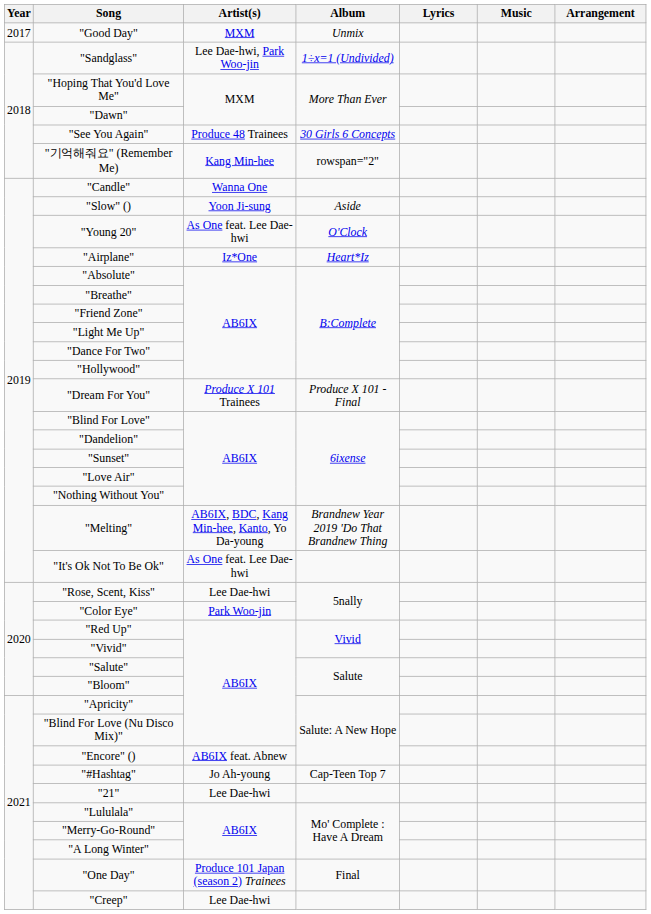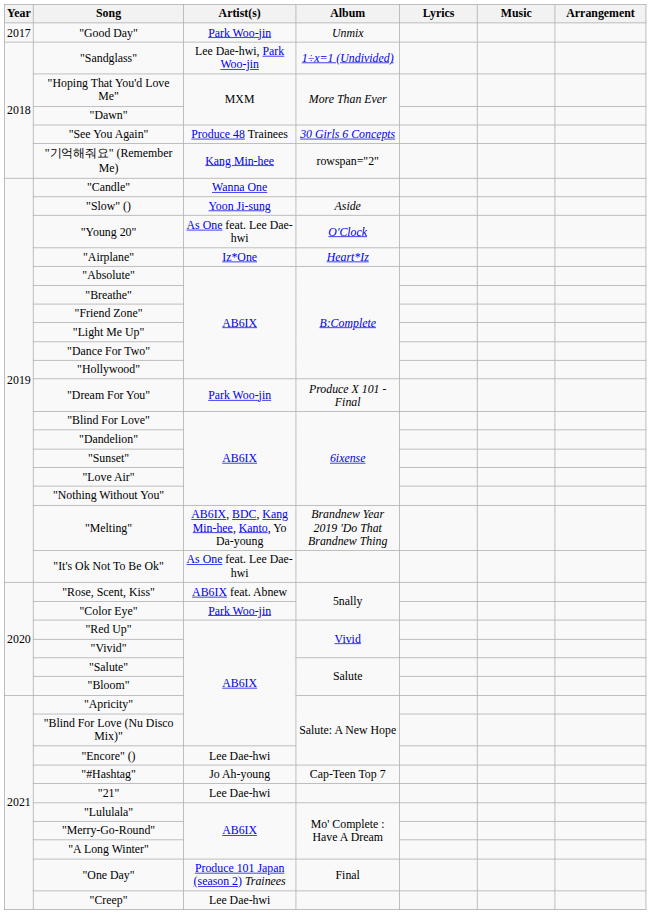(240, 32) MXM -> (240, 32) Park Woo-jin
(240, 395) Produce X 101 Trainees -> (240, 395) Park Woo-jin
(240, 592) Lee Dae-hwi -> (240, 592) AB6IX feat. Abnew
(240, 755) AB6IX feat. Abnew -> (240, 755) Lee Dae-hwi
